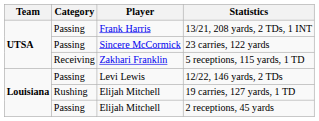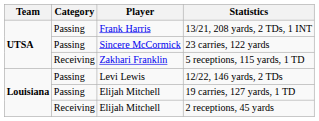(71, 92) Rushing -> (69, 92) Passing
(69, 108) Passing -> (74, 108) Receiving
